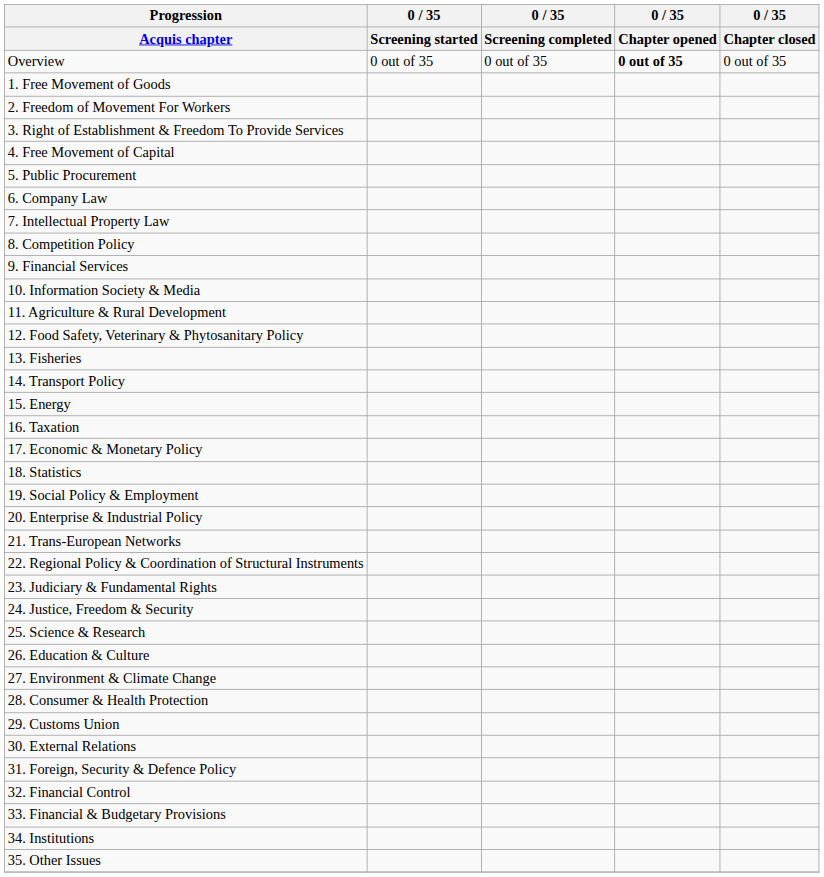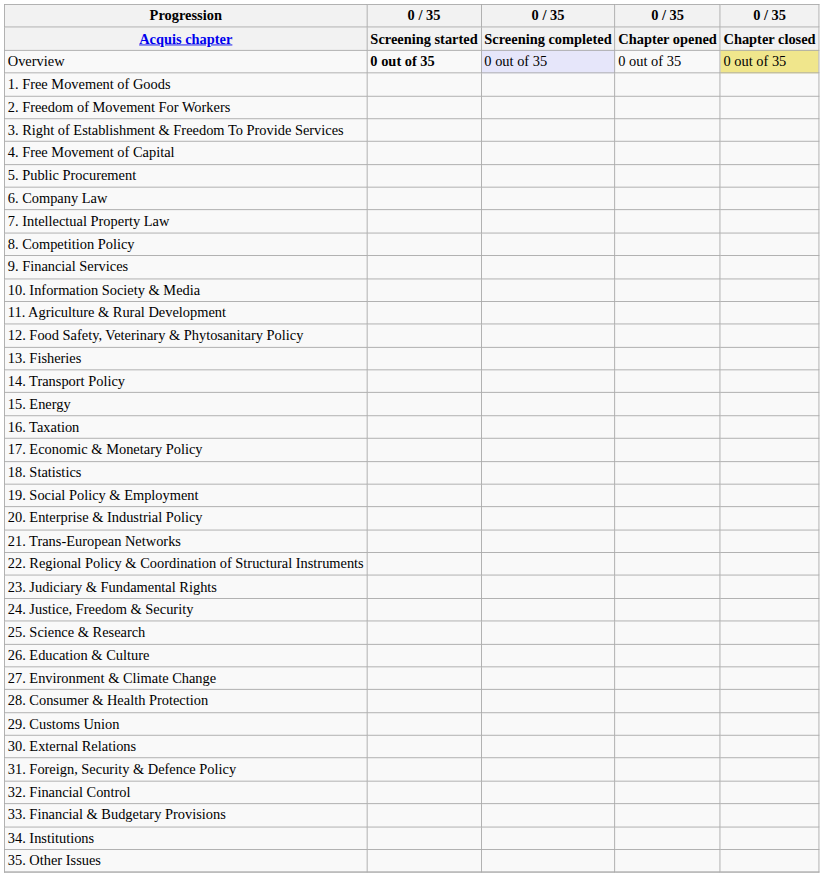(402, 61) normal -> (403, 61) bold
(516, 61) no background -> (516, 61) lavender background
(650, 61) bold -> (650, 61) normal
(755, 61) no background -> (755, 61) khaki background
